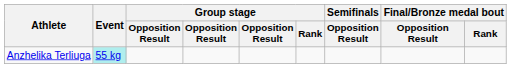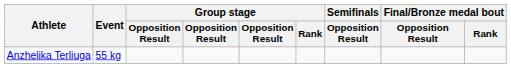(108, 56) paleturquoise background -> (108, 56) no background
